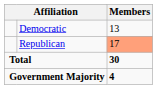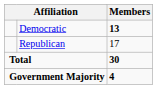(114, 28) normal -> (114, 28) bold
(114, 44) lightsalmon background -> (114, 44) no background
